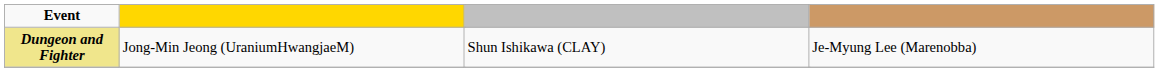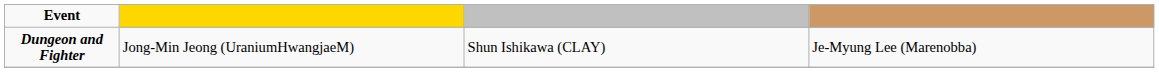(62, 47) khaki background -> (62, 47) no background
